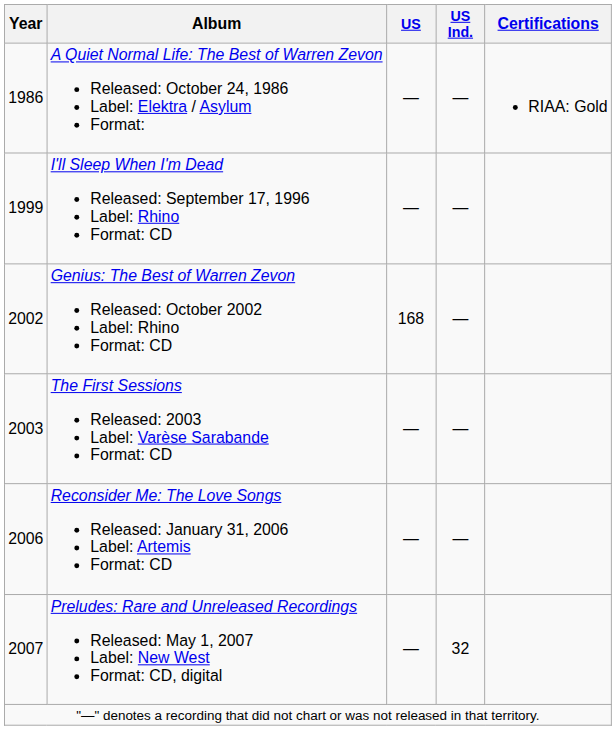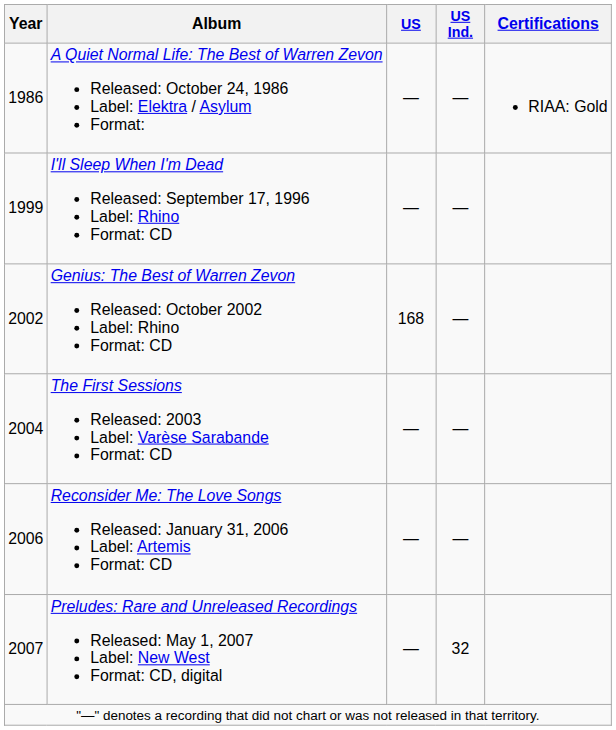(26, 428) 2003 -> (26, 428) 2004
